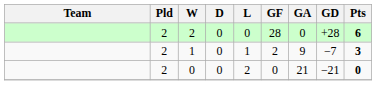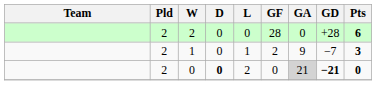(220, 70) normal -> (220, 70) bold
(303, 70) no background -> (303, 70) lightgrey background
(330, 70) normal -> (330, 70) bold
